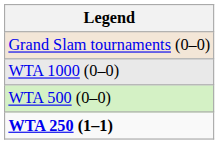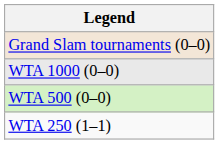(61, 125) bold -> (60, 125) normal
